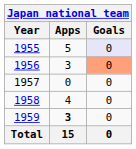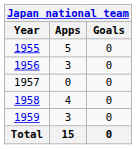(109, 48) lavender background -> (109, 48) no background
(109, 65) lightsalmon background -> (109, 65) no background
(68, 117) bold -> (68, 117) normal
